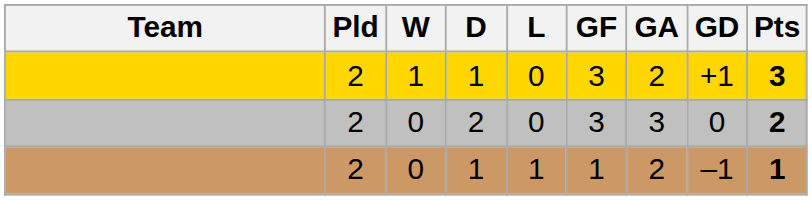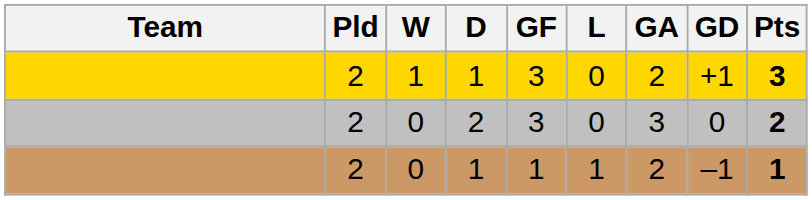columns swapped: (536, 28) <-> (597, 28)
